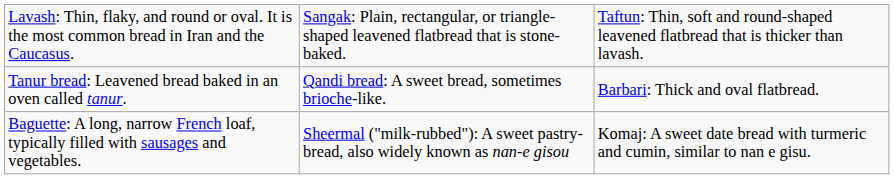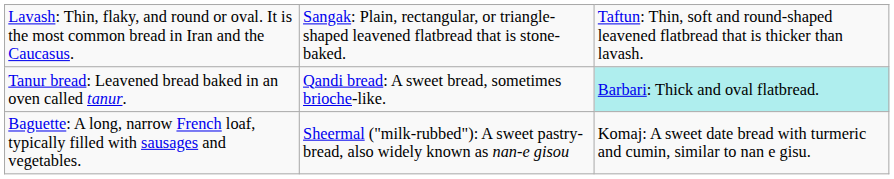(708, 89) no background -> (708, 89) paleturquoise background
